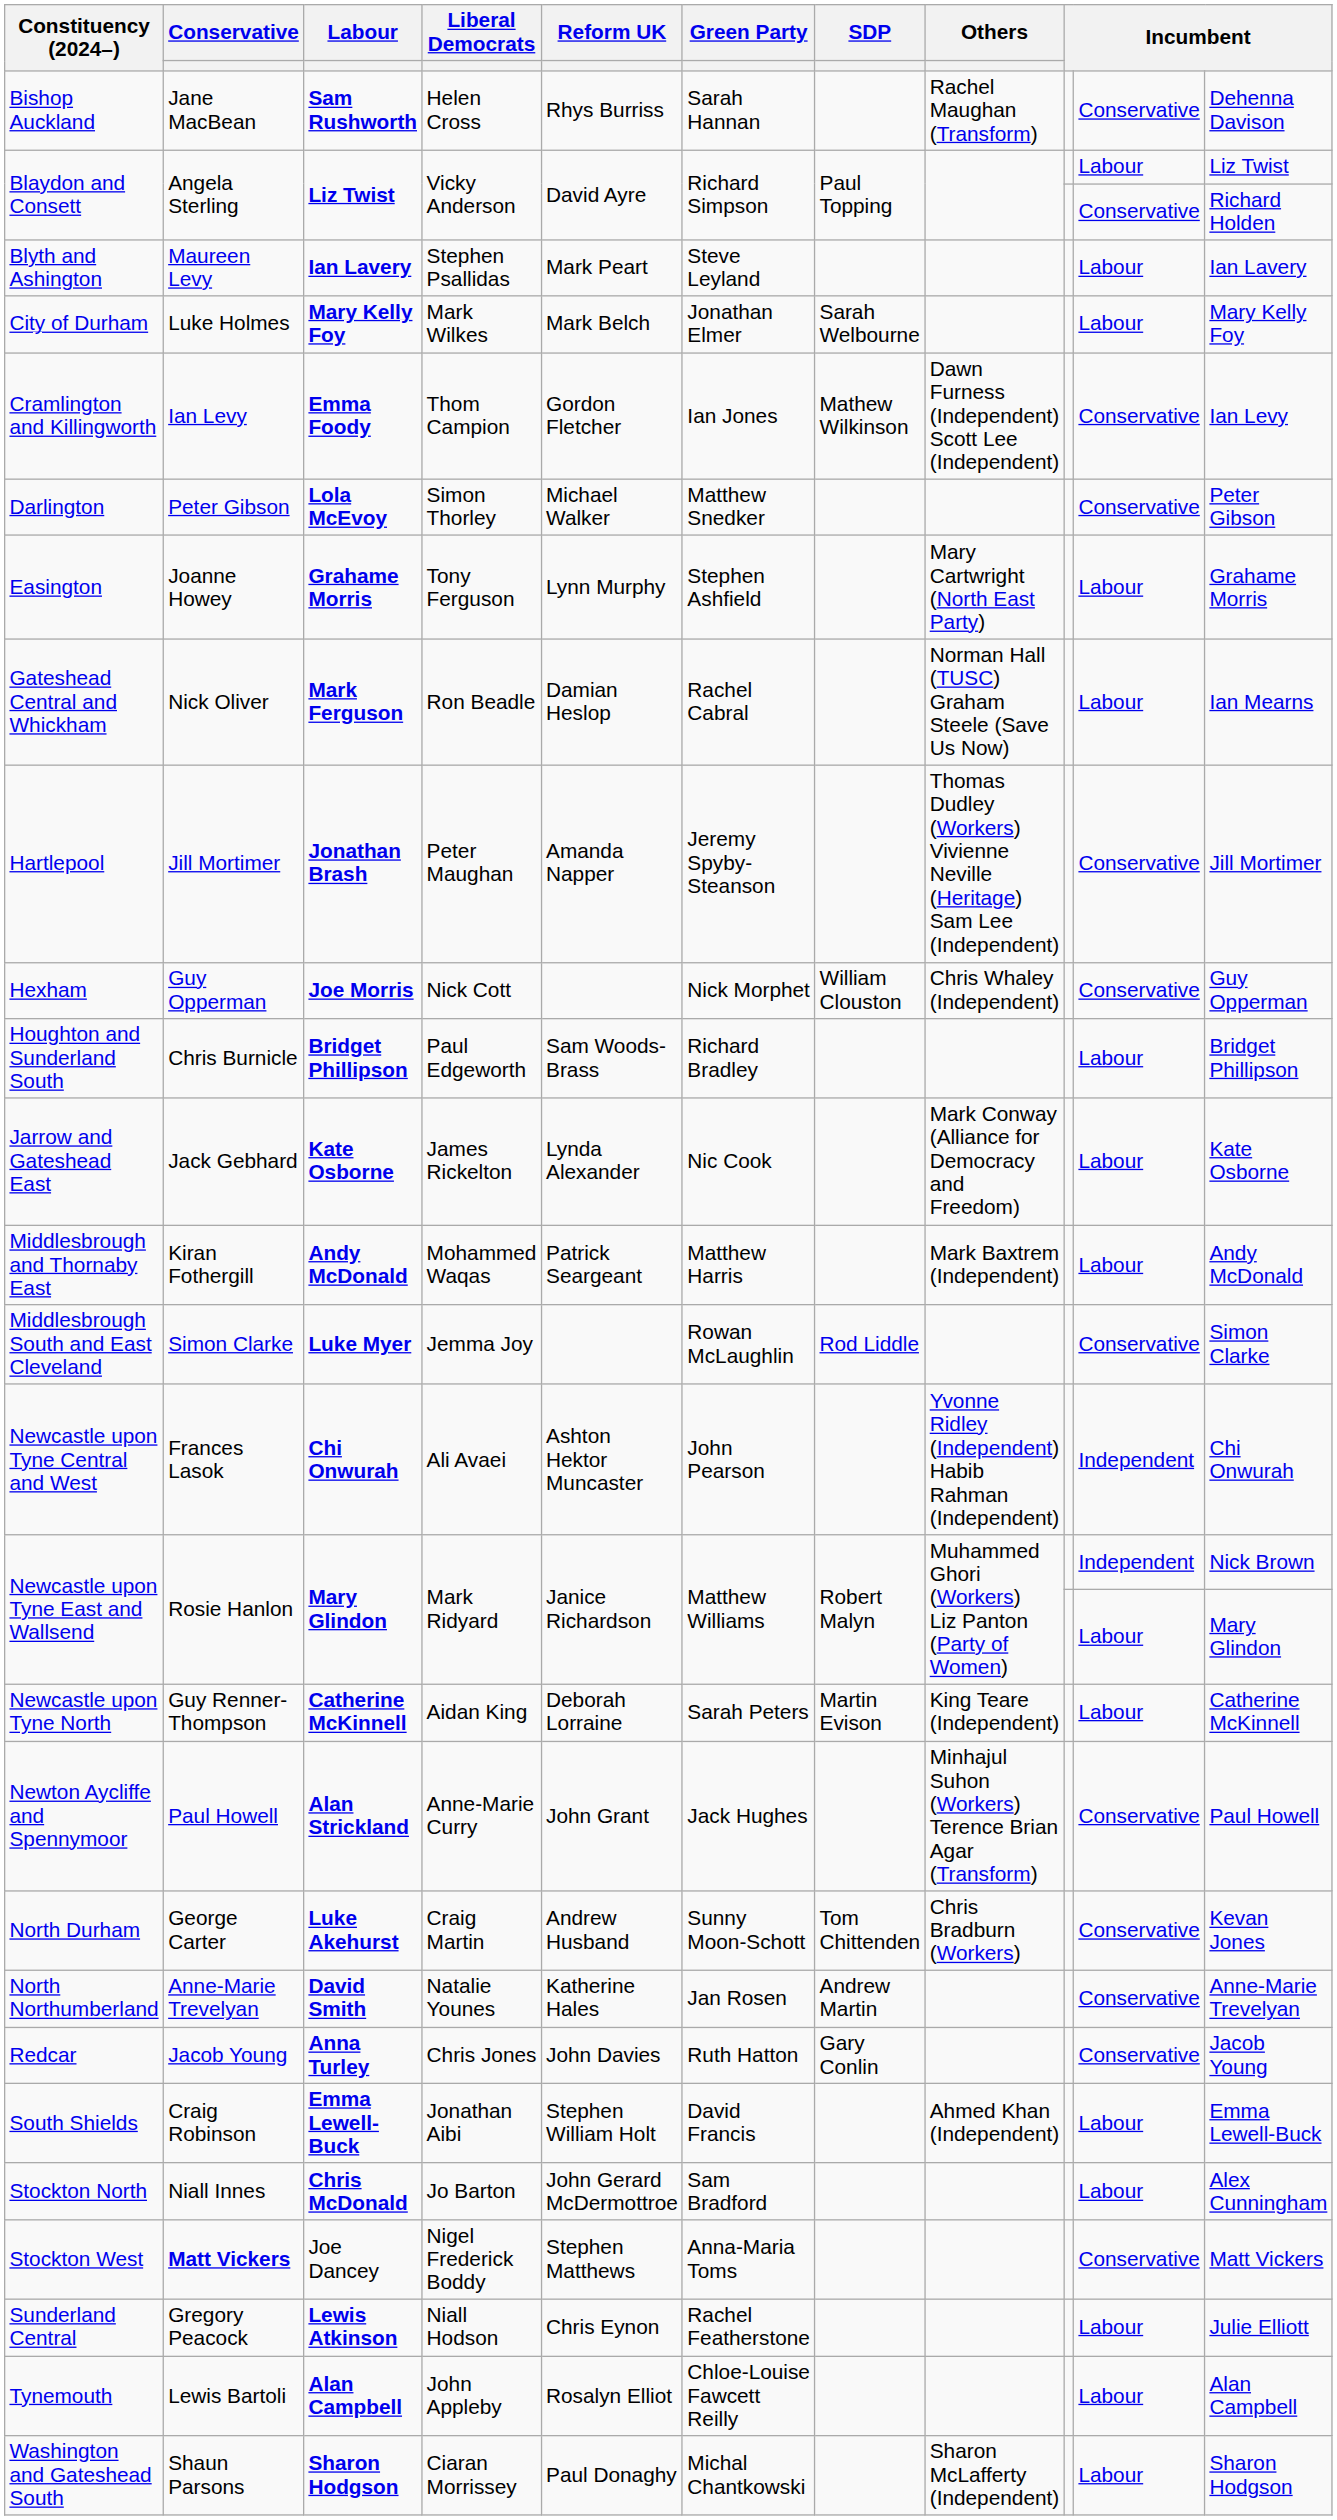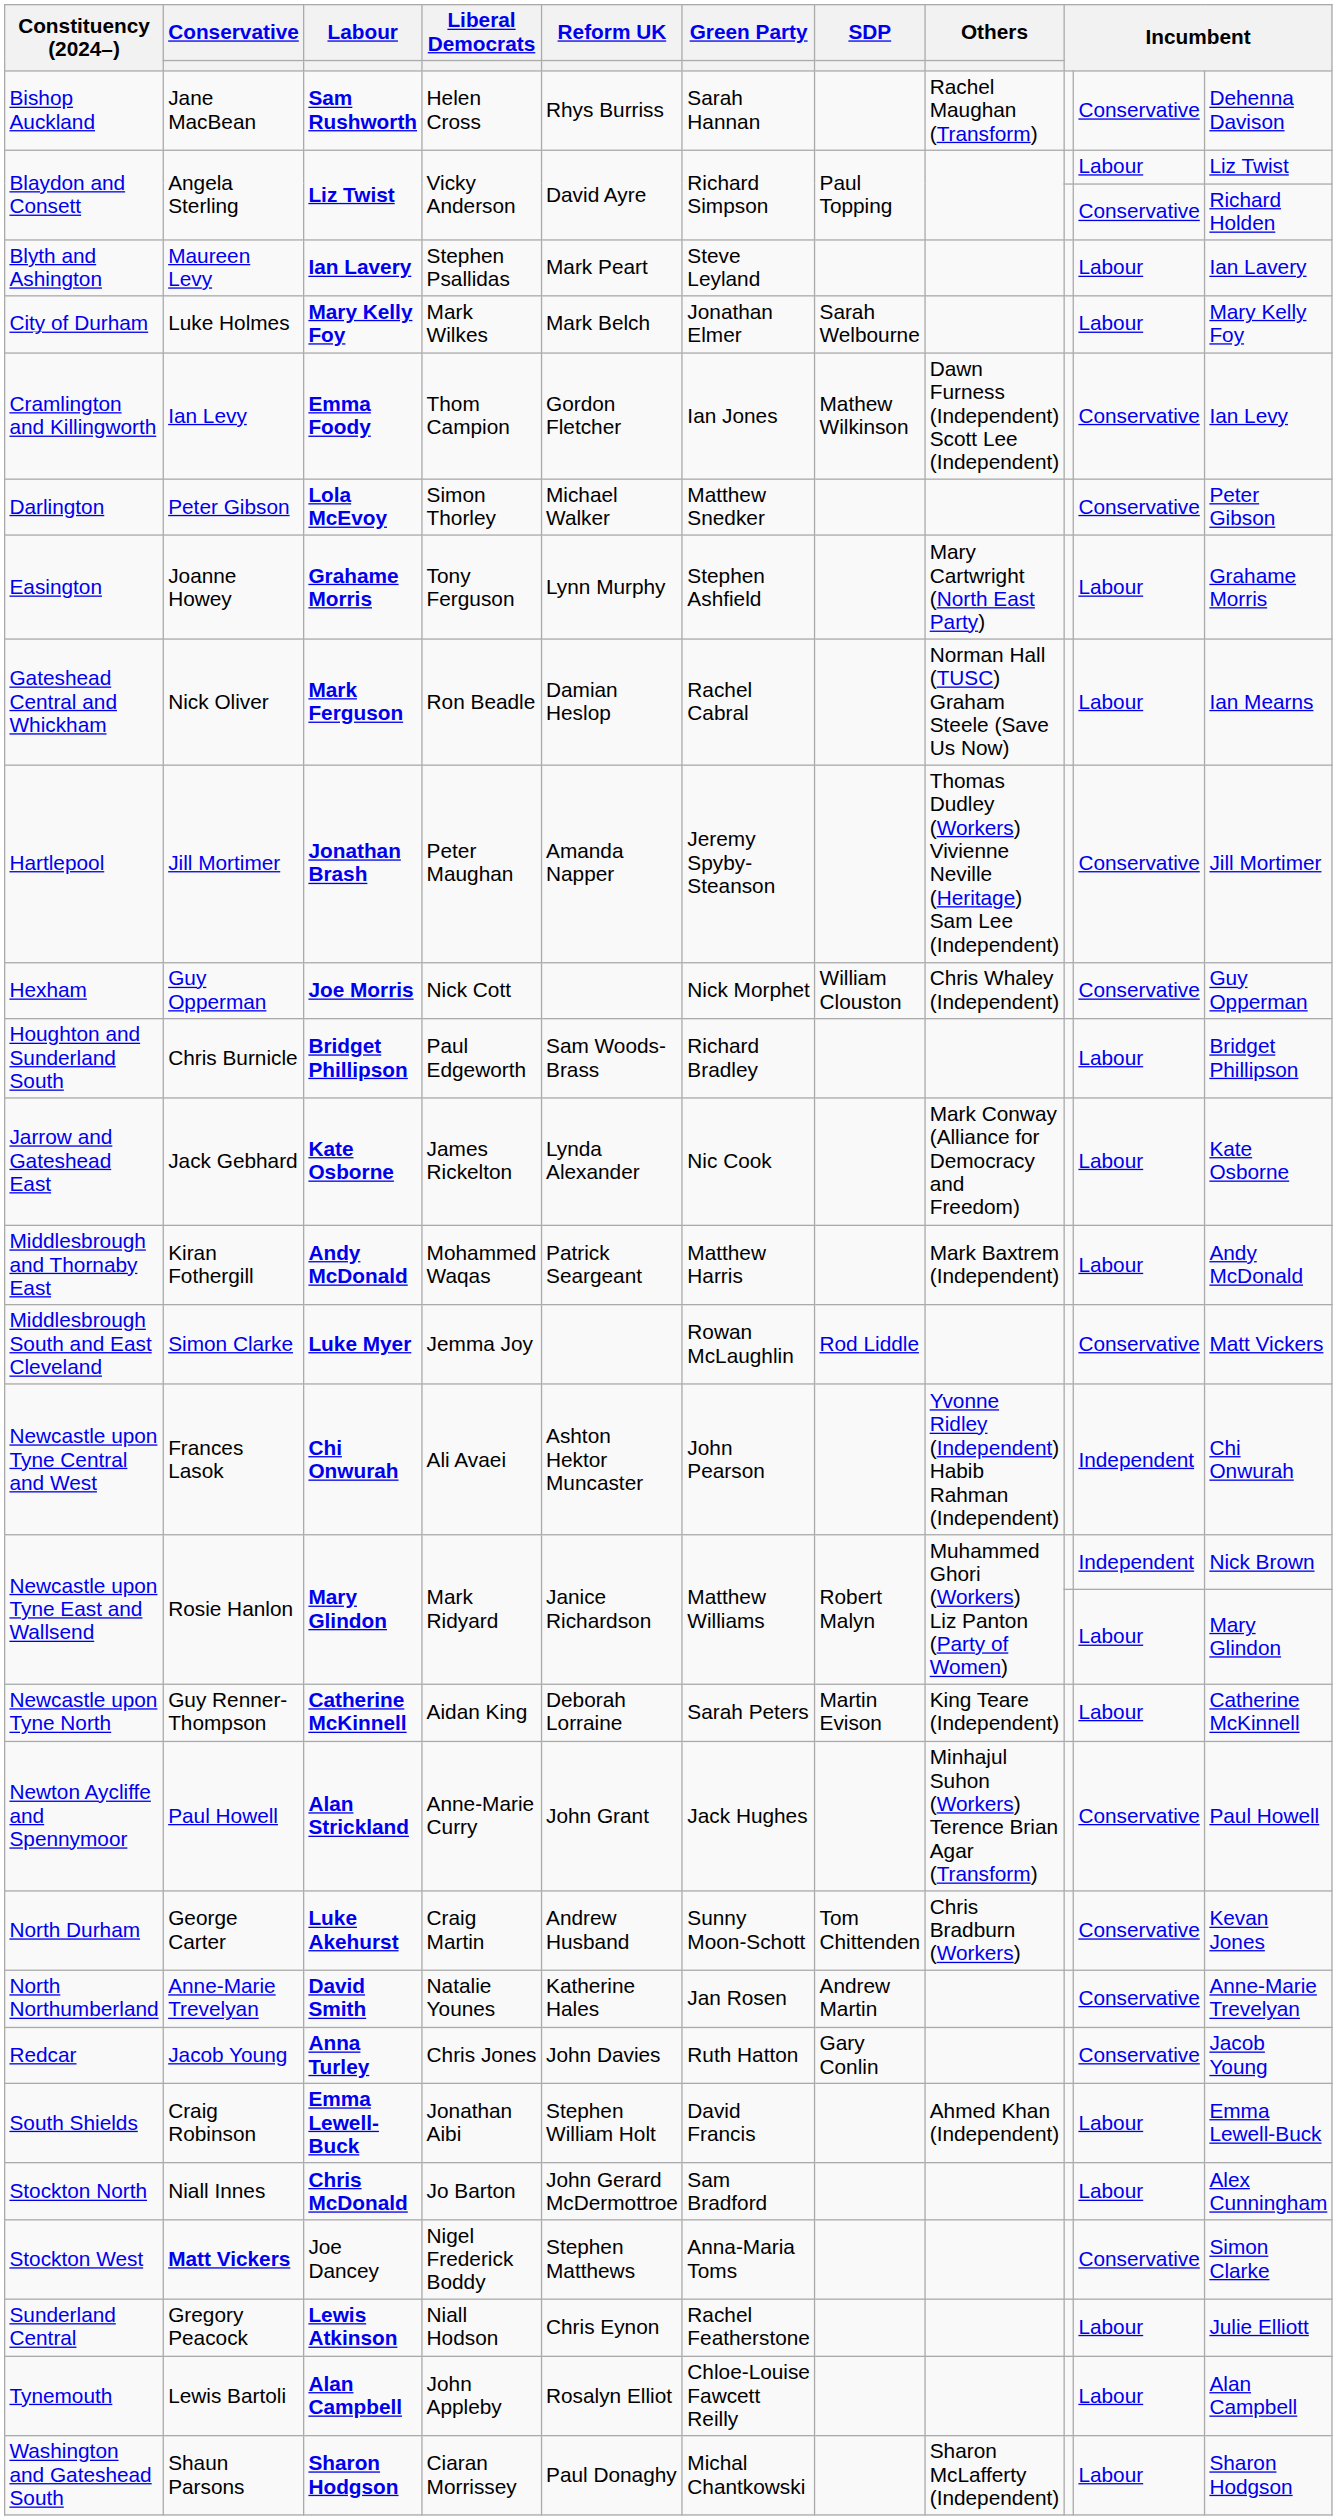(1239, 1344) Simon Clarke -> (1266, 1344) Matt Vickers
(1266, 2259) Matt Vickers -> (1239, 2259) Simon Clarke
